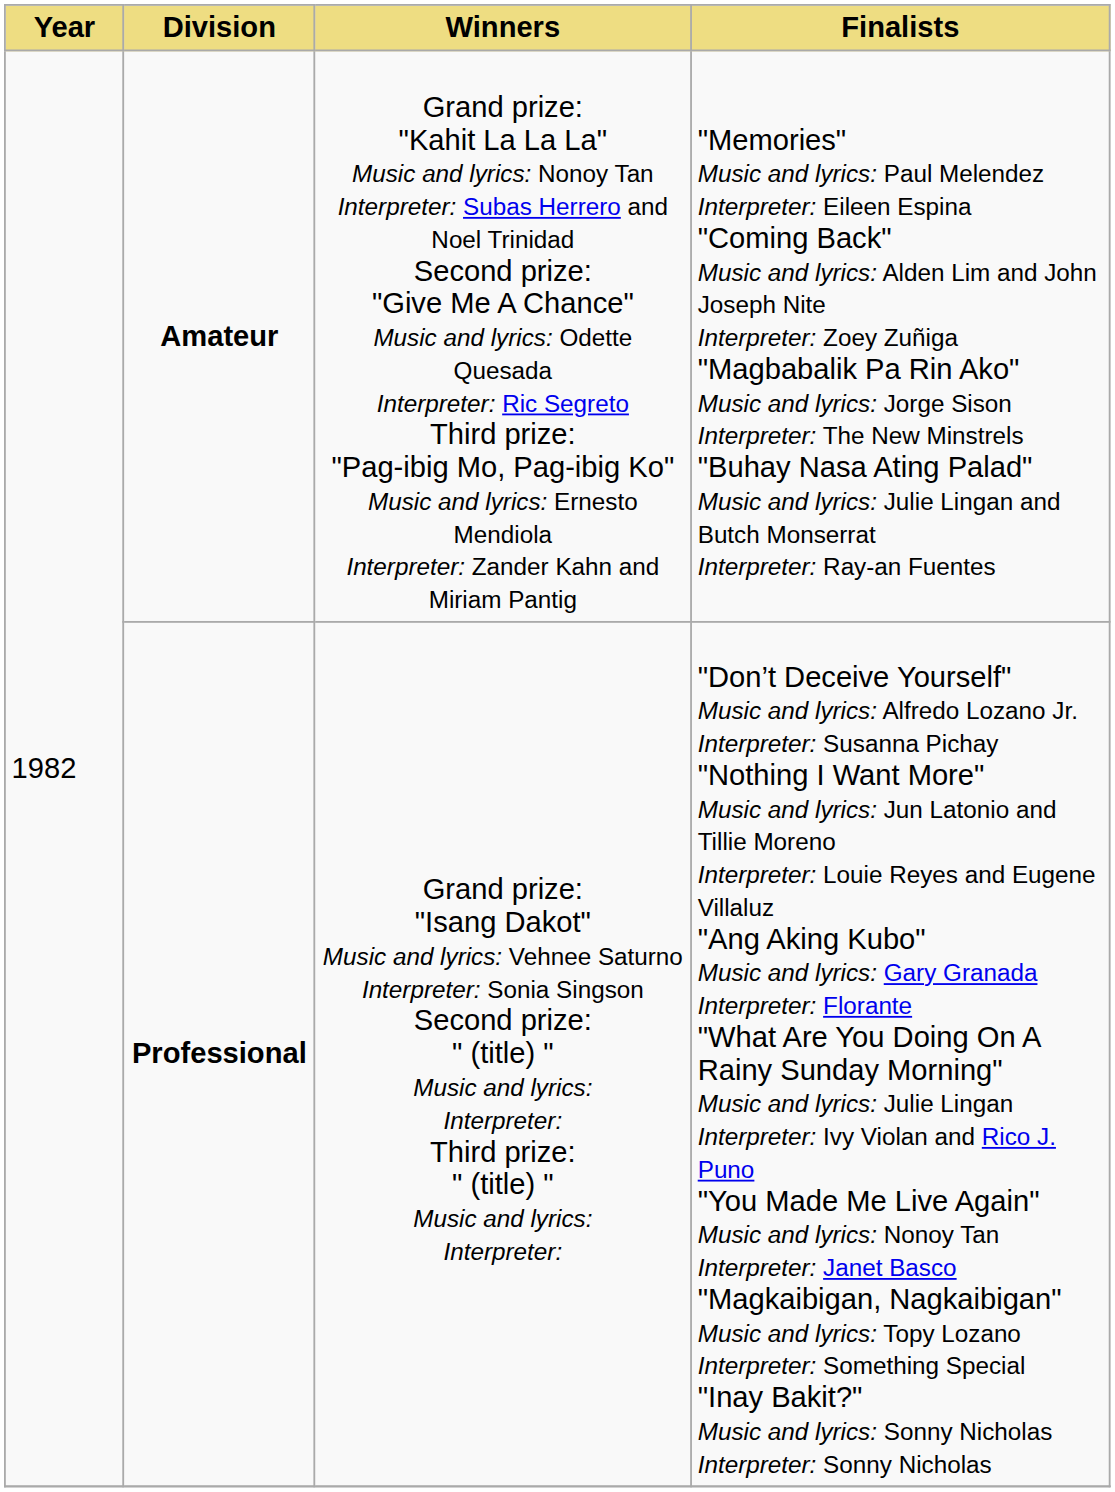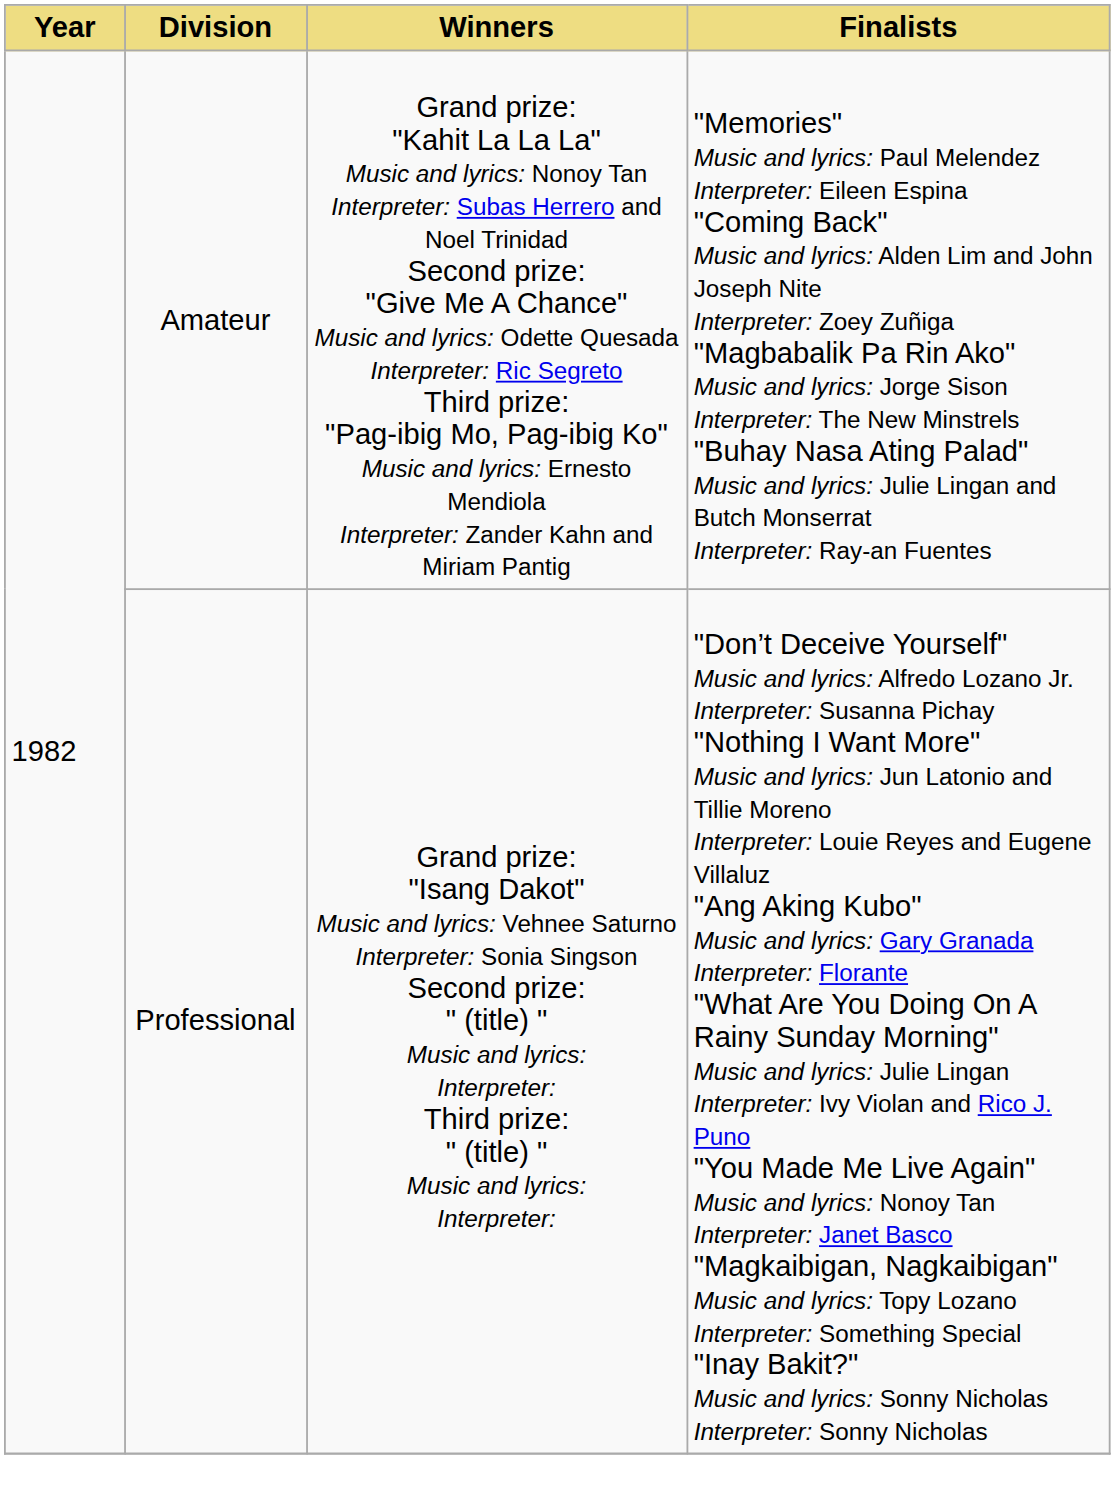(219, 335) bold -> (215, 319) normal
(219, 1053) bold -> (215, 1020) normal
